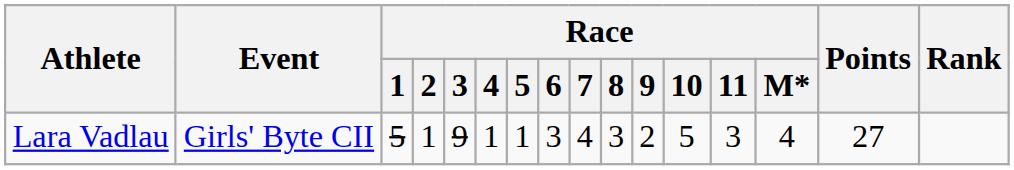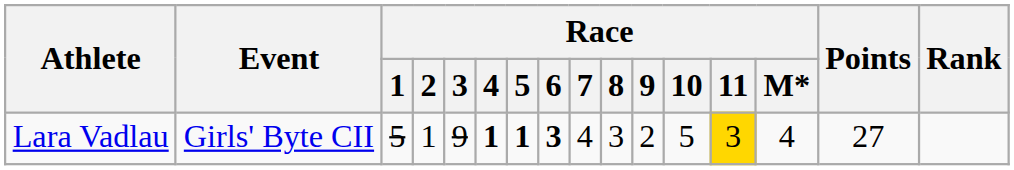(491, 137) normal -> (491, 137) bold
(522, 137) normal -> (522, 137) bold
(554, 137) normal -> (554, 137) bold
(733, 137) no background -> (733, 137) gold background
